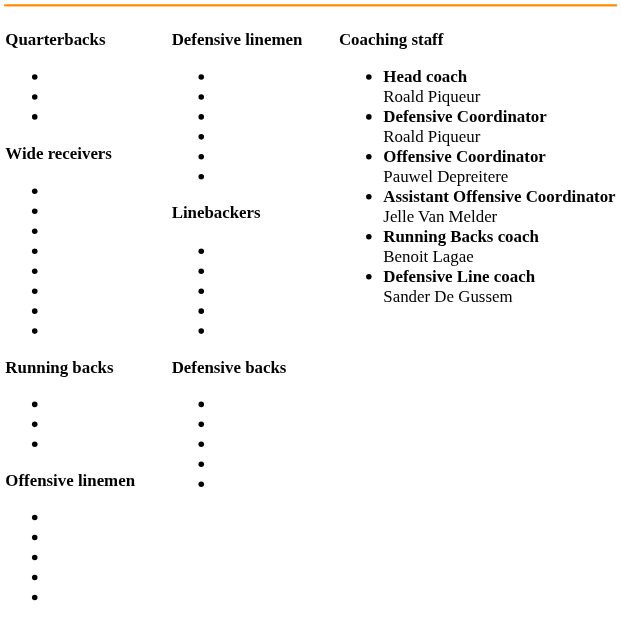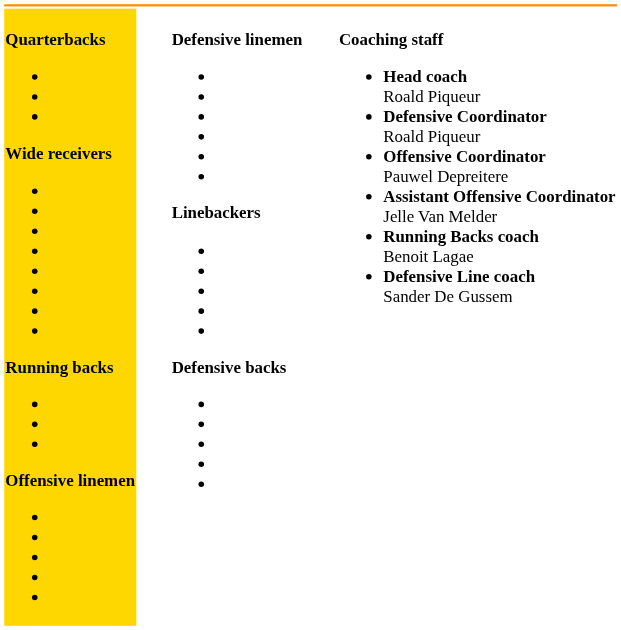(70, 319) no background -> (70, 319) gold background
